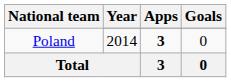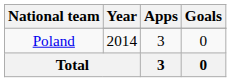(161, 40) bold -> (161, 40) normal
